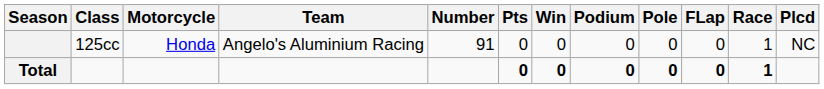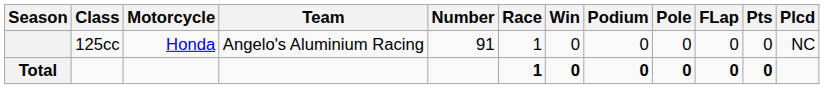columns swapped: (753, 17) <-> (515, 17)
